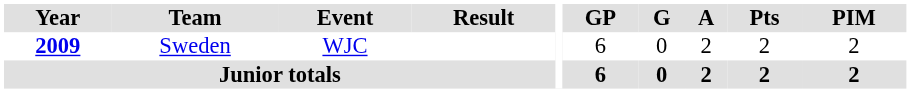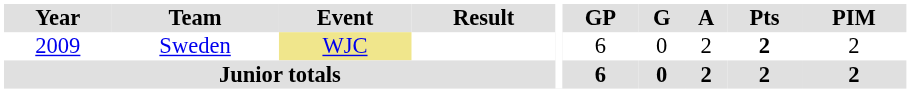(58, 46) bold -> (58, 46) normal
(345, 46) no background -> (345, 46) khaki background
(764, 46) normal -> (764, 46) bold
